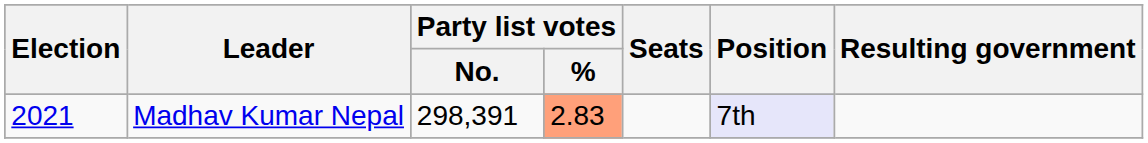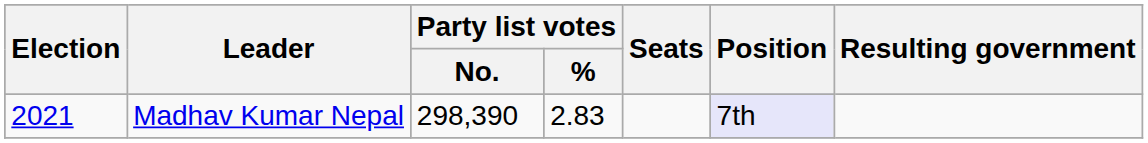(467, 115) 298,391 -> (467, 115) 298,390
(577, 115) lightsalmon background -> (577, 115) no background
